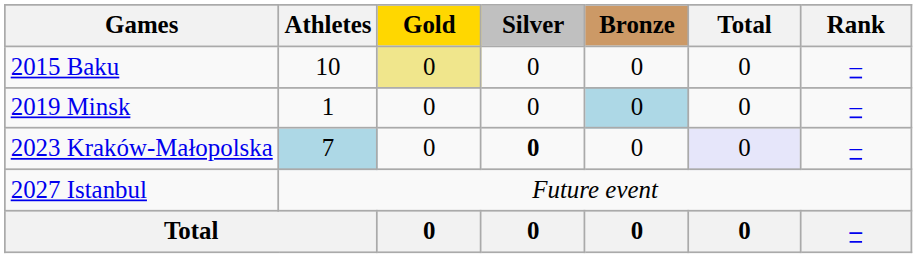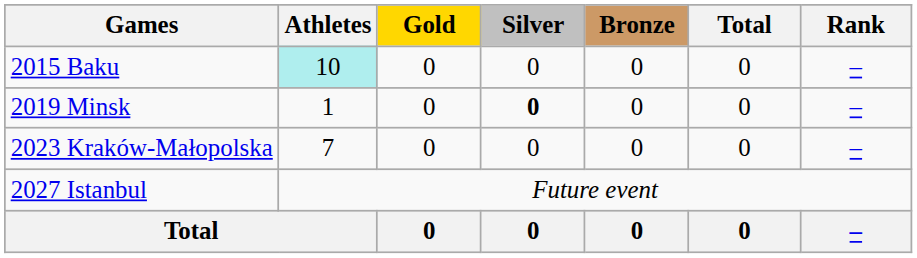(328, 66) no background -> (328, 66) paleturquoise background
(429, 66) khaki background -> (429, 66) no background
(533, 107) normal -> (533, 107) bold
(637, 107) lightblue background -> (637, 107) no background
(328, 148) lightblue background -> (328, 148) no background
(533, 148) bold -> (533, 148) normal
(745, 148) lavender background -> (745, 148) no background
